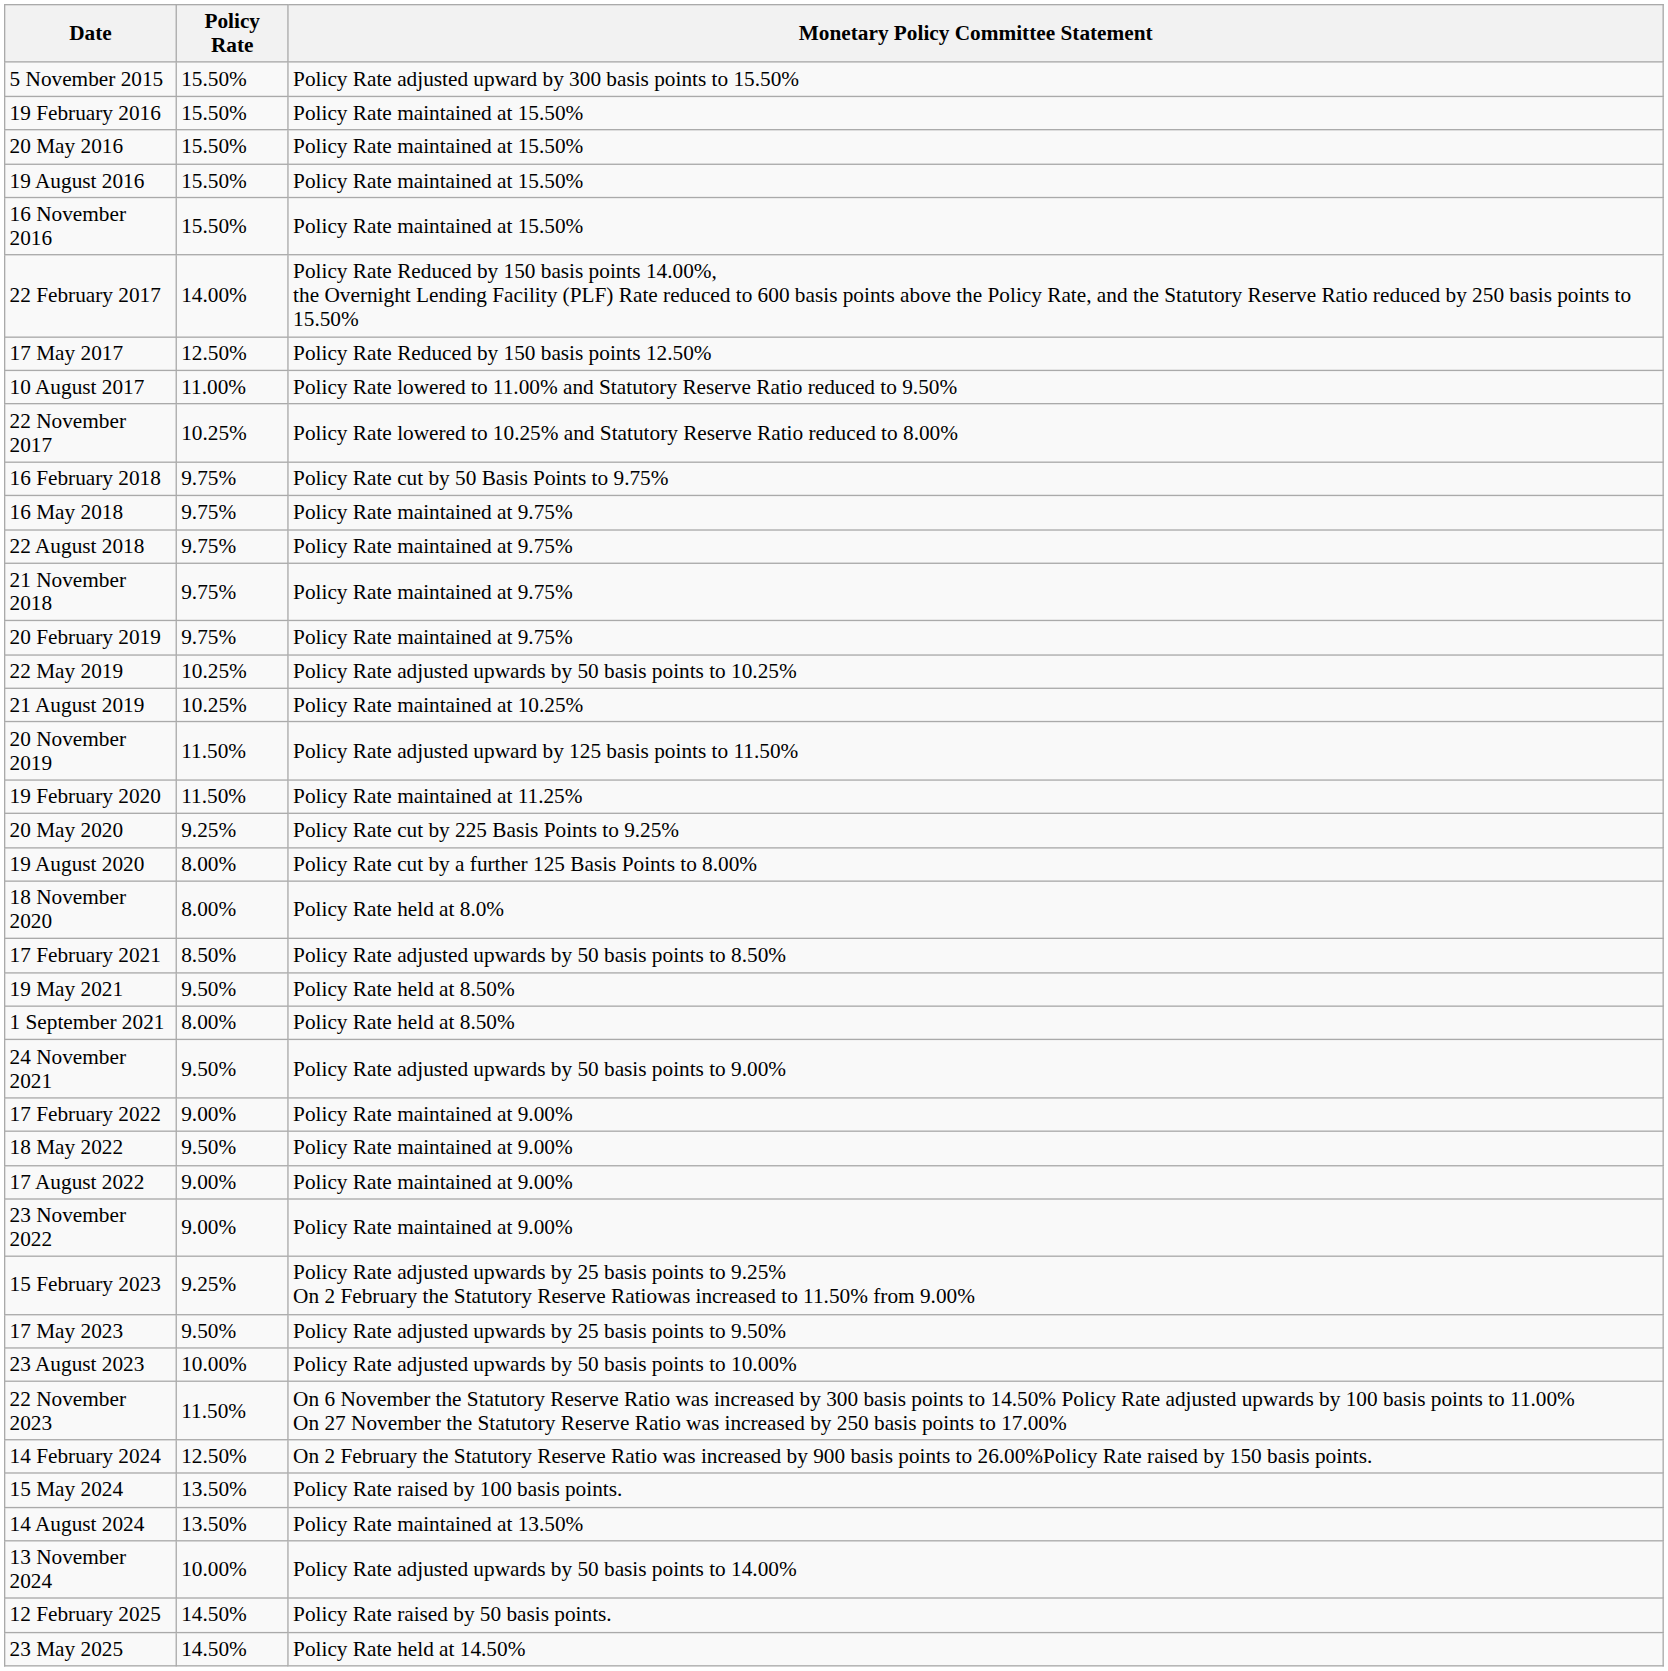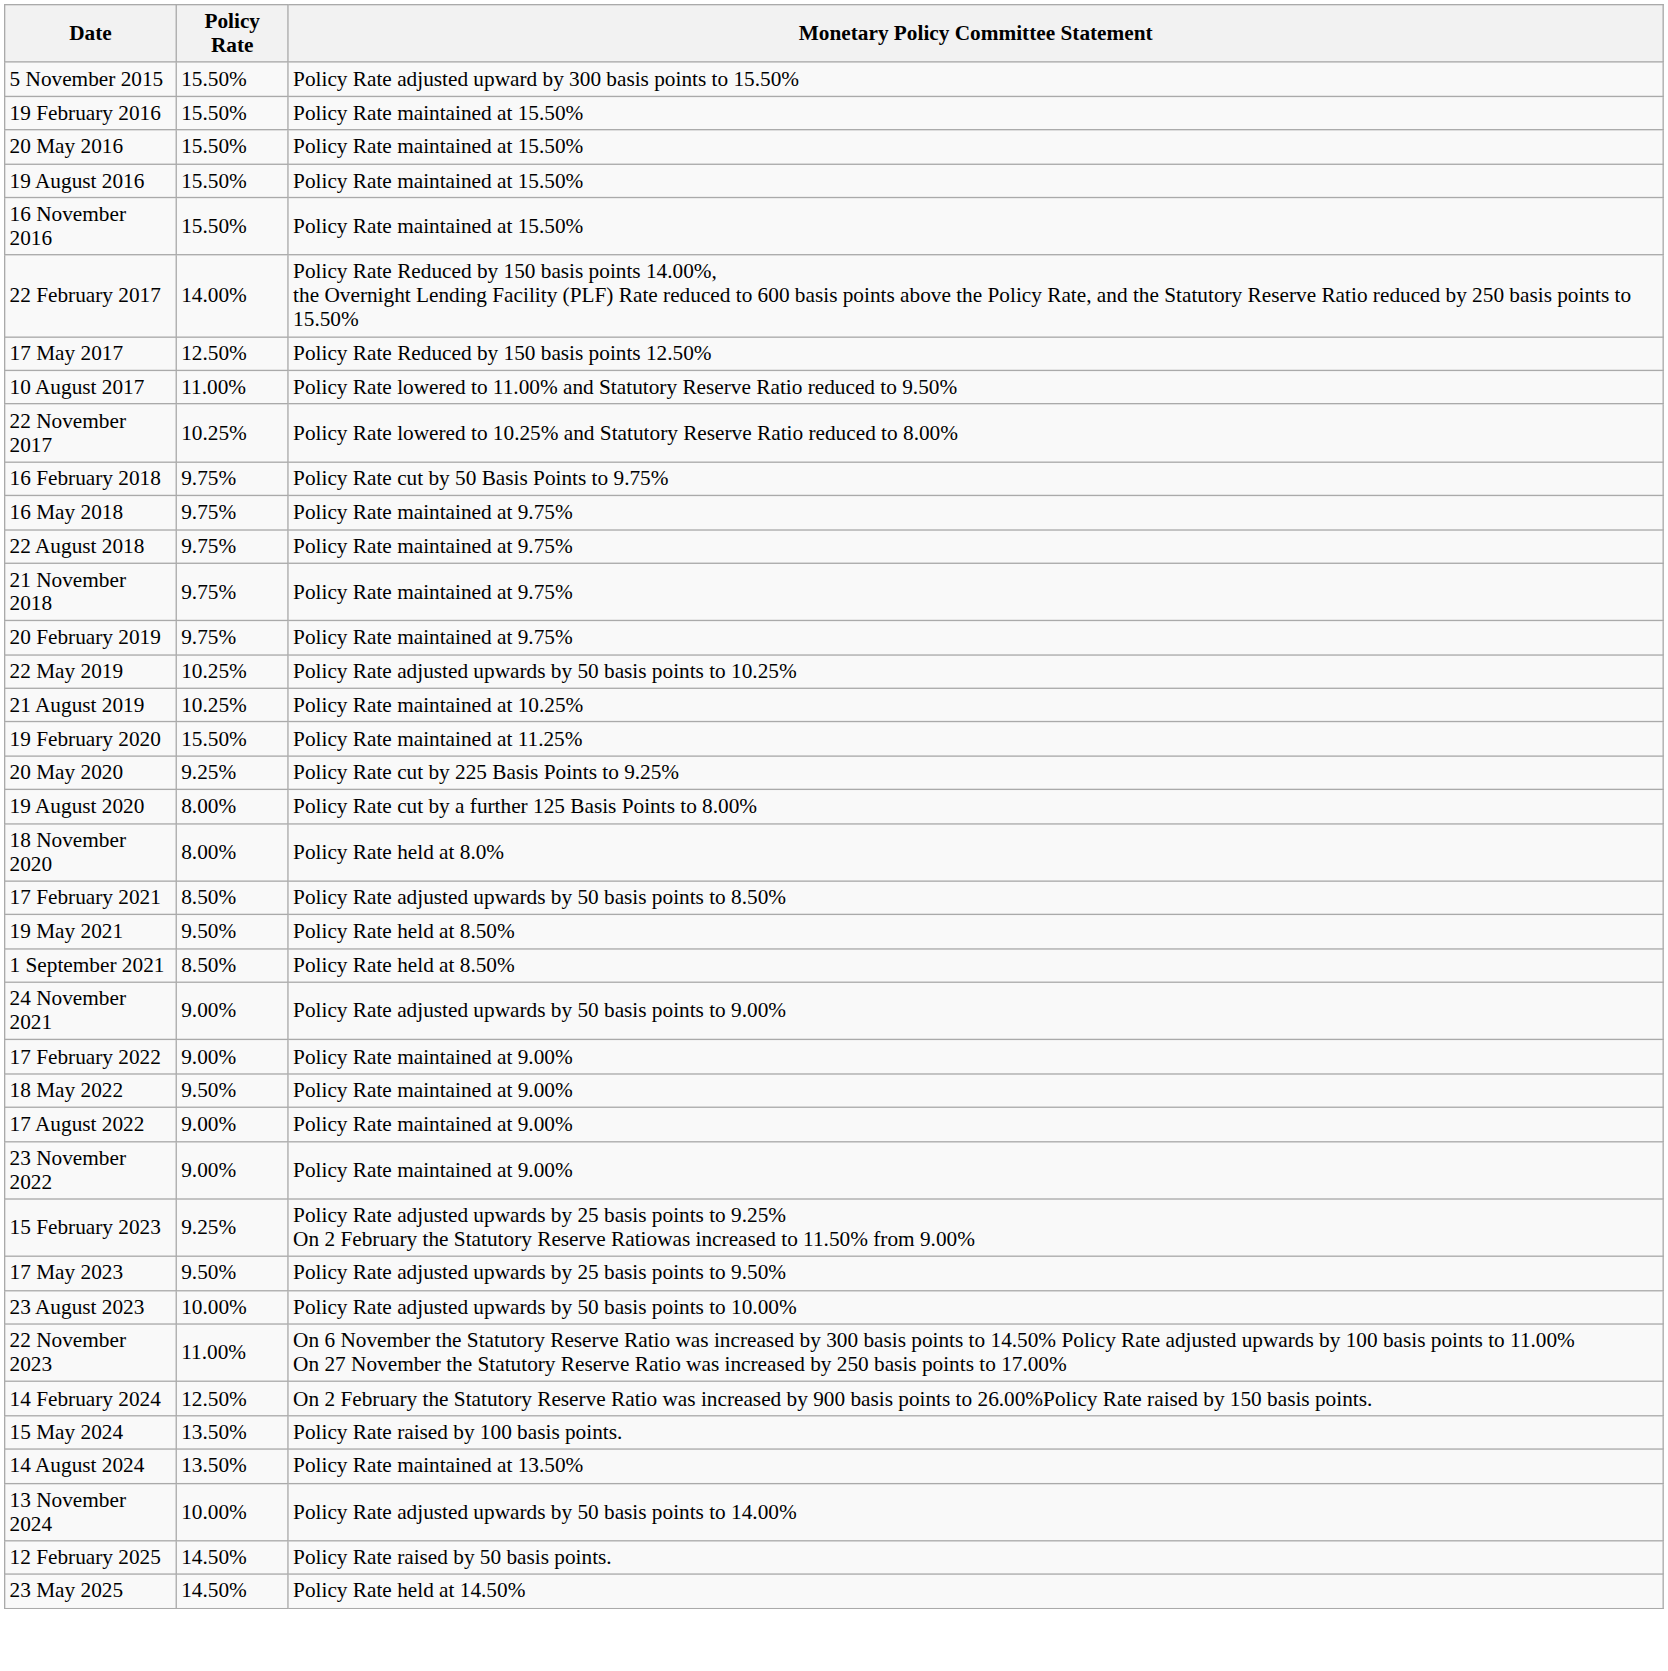- row: (68, 750)
(214, 796) 11.50% -> (214, 738) 15.50%
(209, 1022) 8.00% -> (209, 965) 8.50%
(209, 1068) 9.50% -> (209, 1010) 9.00%
(214, 1410) 11.50% -> (214, 1352) 11.00%
